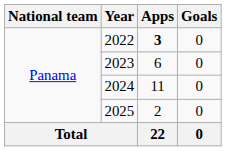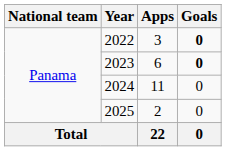(158, 39) bold -> (158, 39) normal
(199, 39) normal -> (199, 39) bold
(199, 63) normal -> (199, 63) bold
